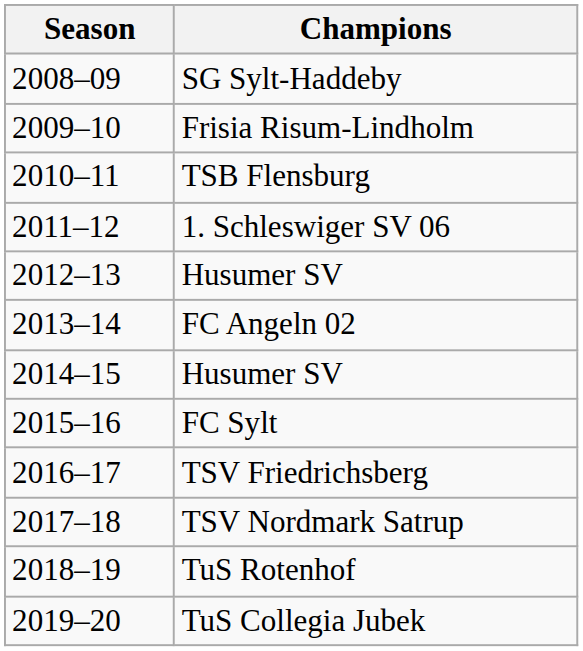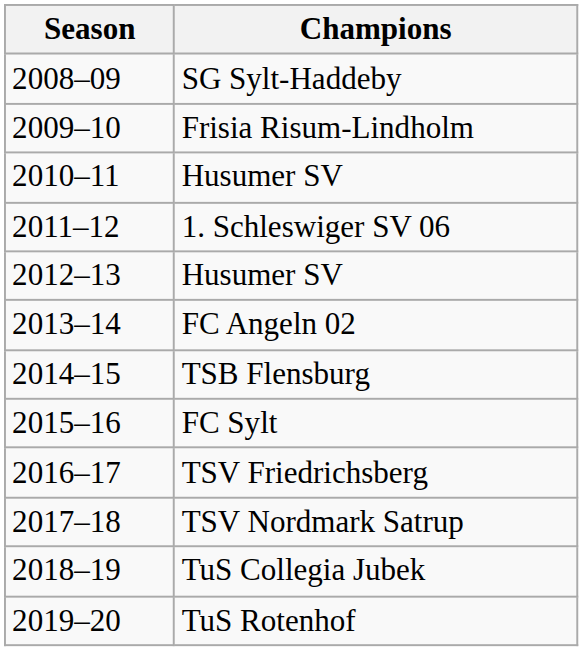(276, 176) TSB Flensburg -> (262, 176) Husumer SV
(262, 373) Husumer SV -> (276, 373) TSB Flensburg
(269, 570) TuS Rotenhof -> (304, 570) TuS Collegia Jubek
(304, 619) TuS Collegia Jubek -> (269, 619) TuS Rotenhof
